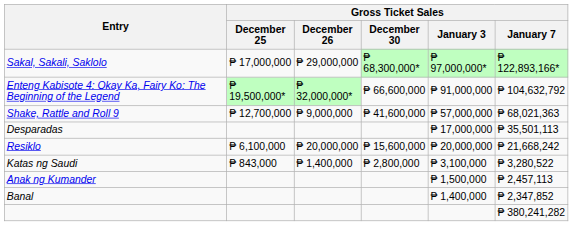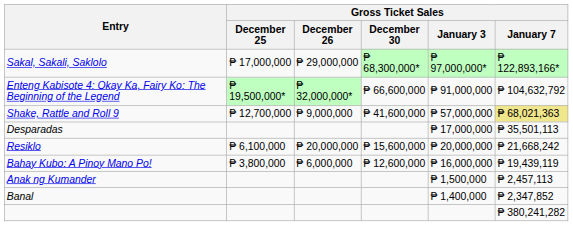(528, 113) no background -> (528, 113) khaki background
+ row: (79, 163)
- row: (42, 163)
